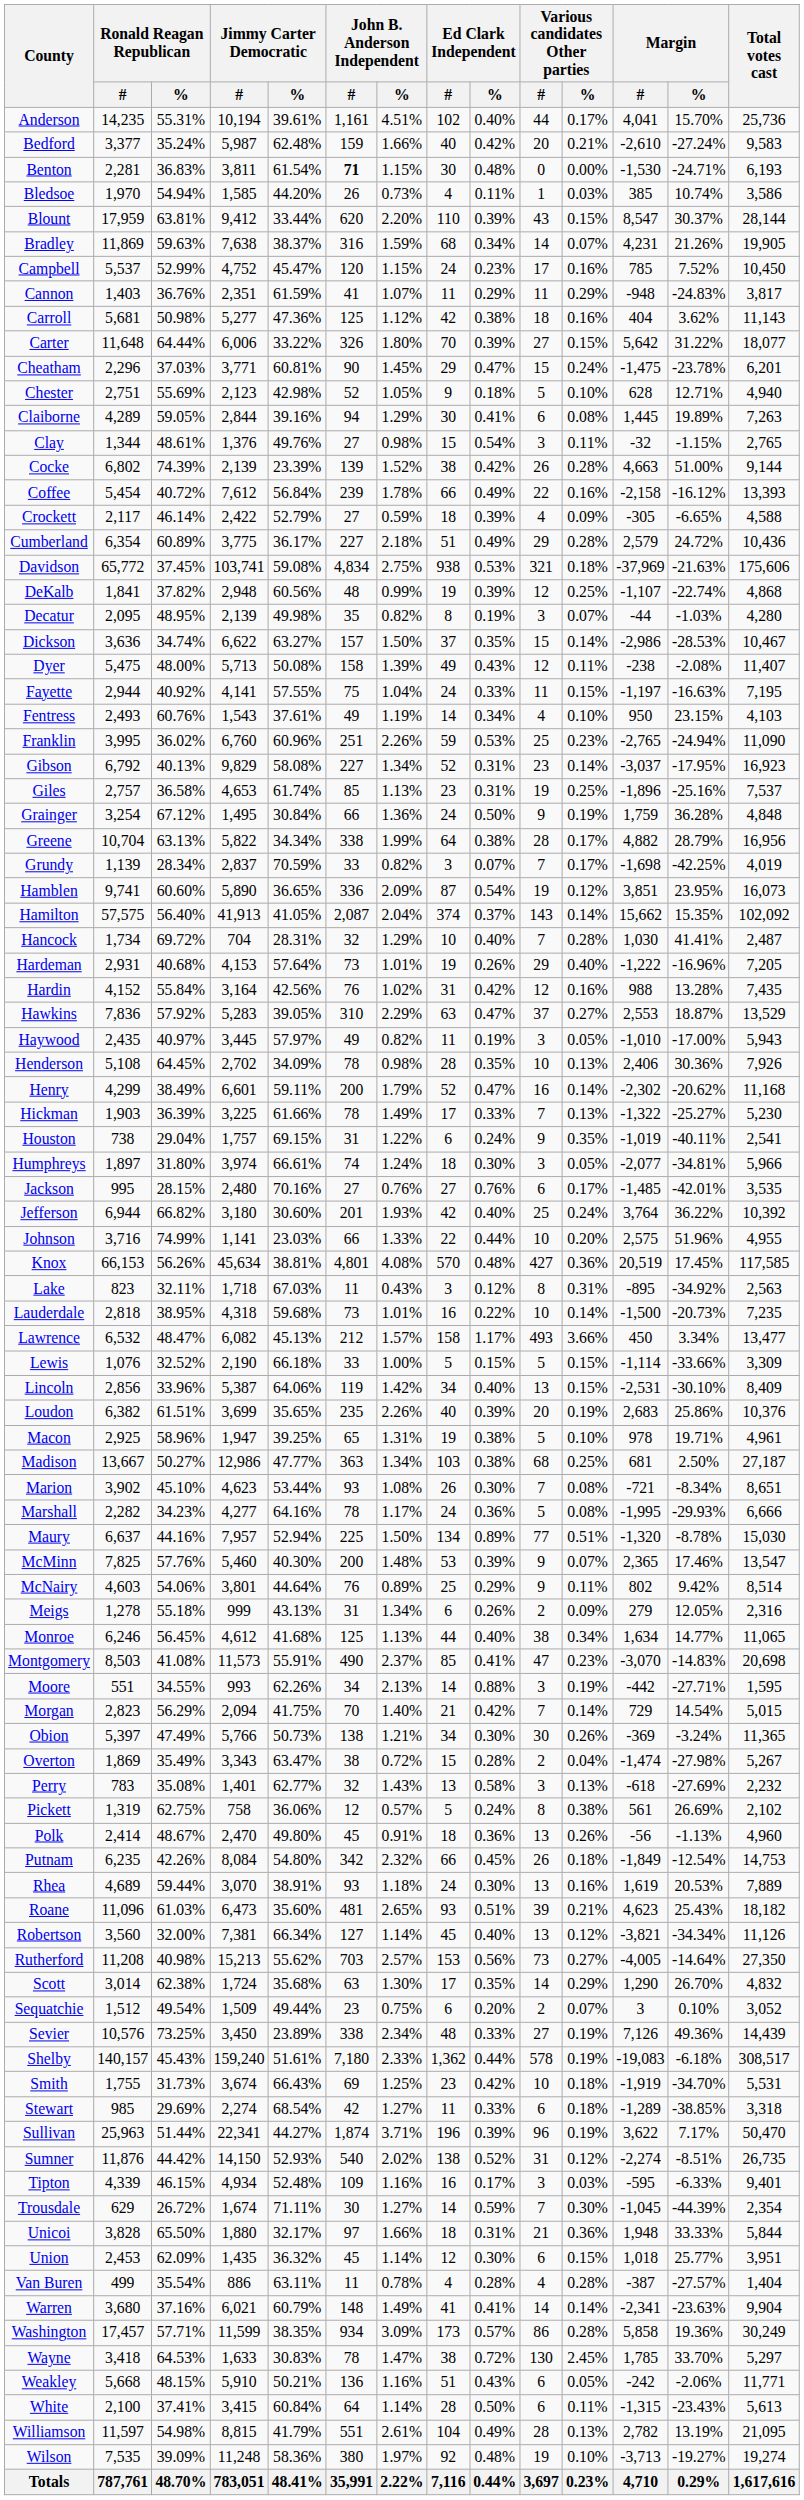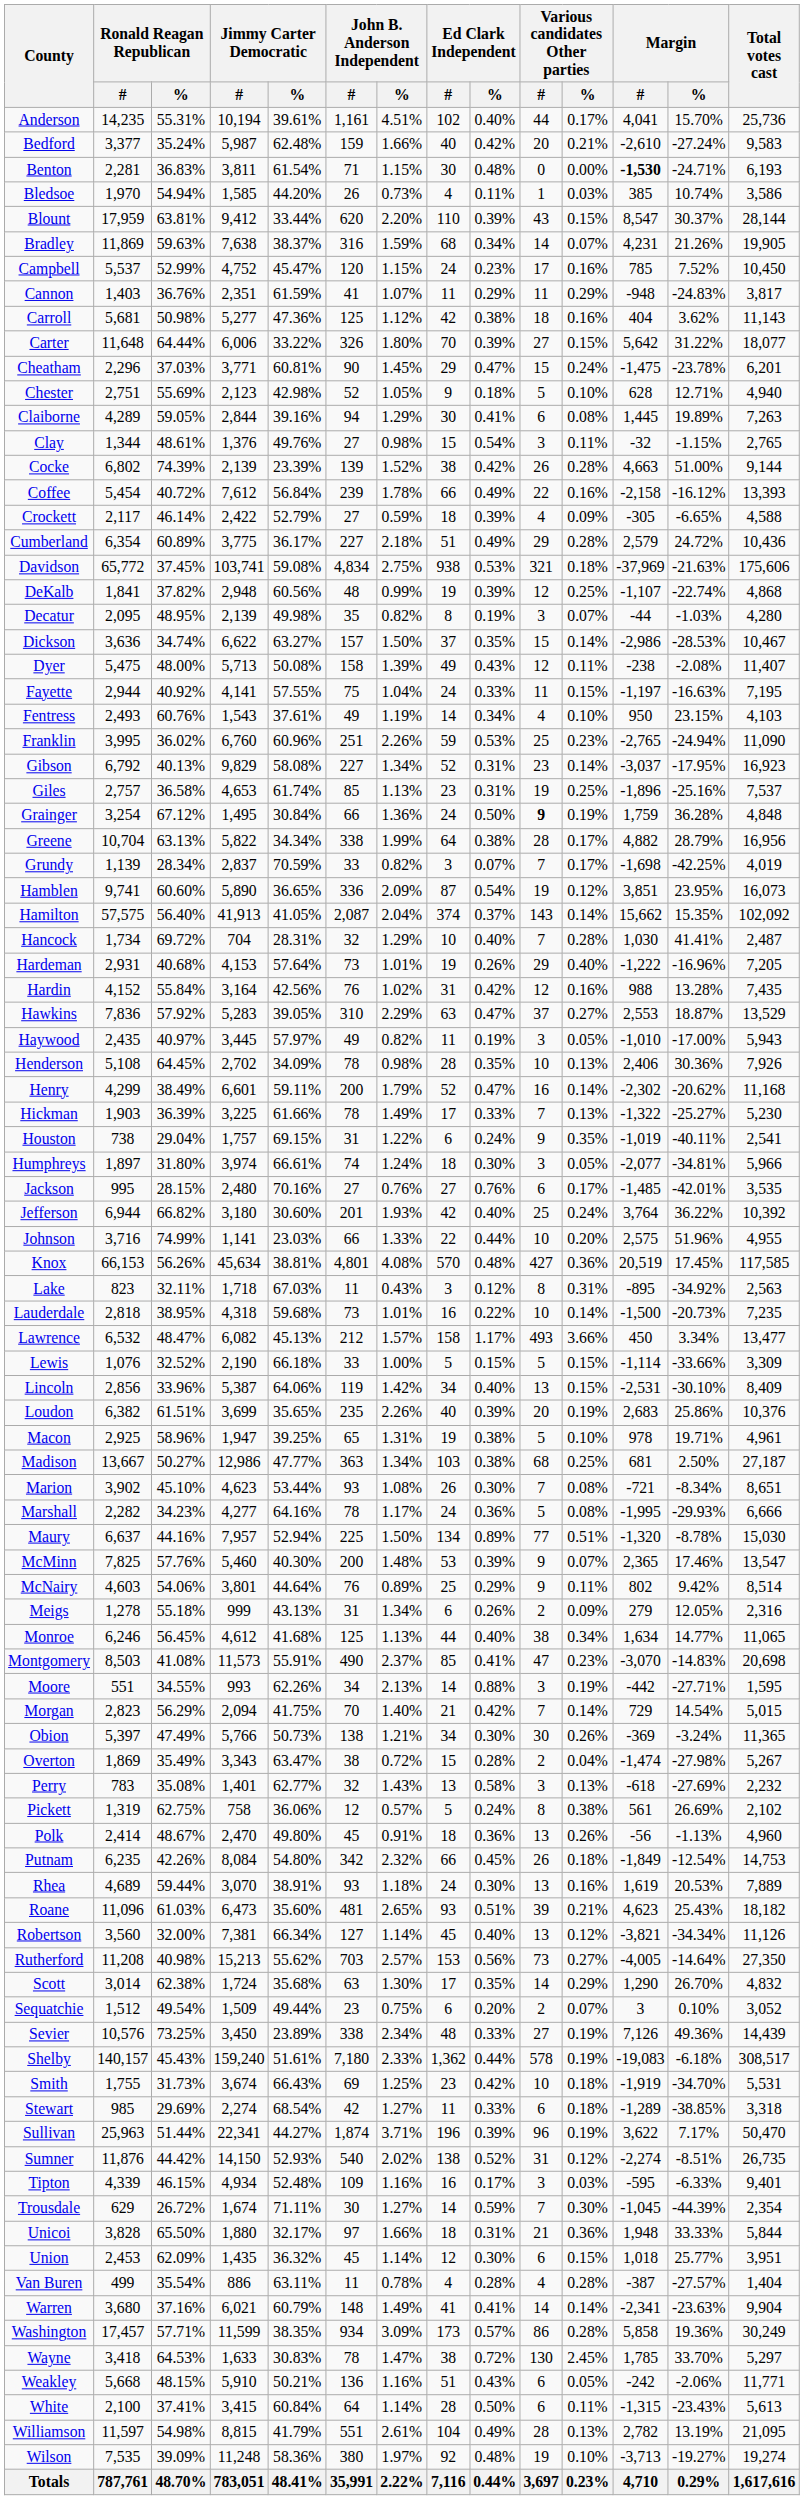(352, 169) bold -> (352, 169) normal
(641, 169) normal -> (641, 169) bold
(541, 815) normal -> (541, 815) bold
